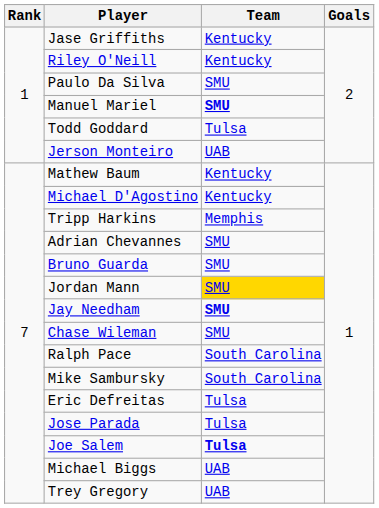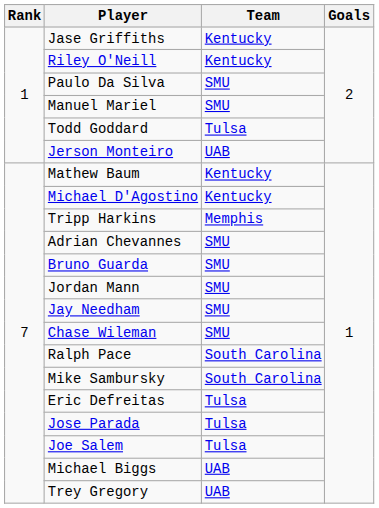(217, 107) bold -> (217, 107) normal
(217, 288) gold background -> (217, 288) no background
(217, 311) bold -> (217, 311) normal
(226, 447) bold -> (226, 447) normal
